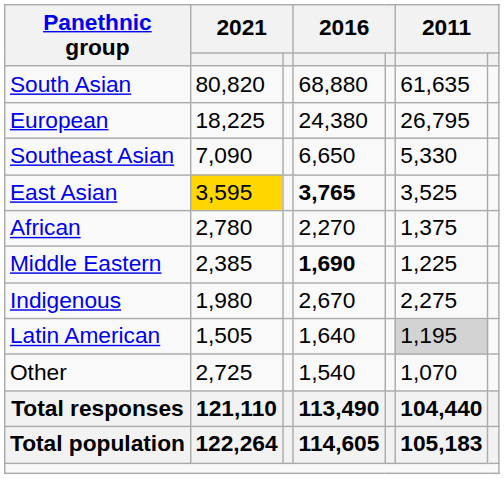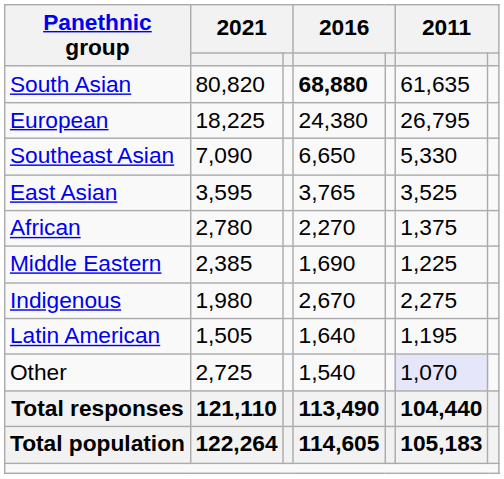(333, 84) normal -> (333, 84) bold
(224, 192) gold background -> (224, 192) no background
(327, 192) bold -> (327, 192) normal
(327, 264) bold -> (327, 264) normal
(429, 336) lightgrey background -> (429, 336) no background
(429, 372) no background -> (429, 372) lavender background
